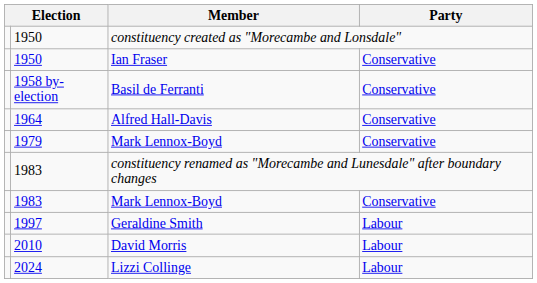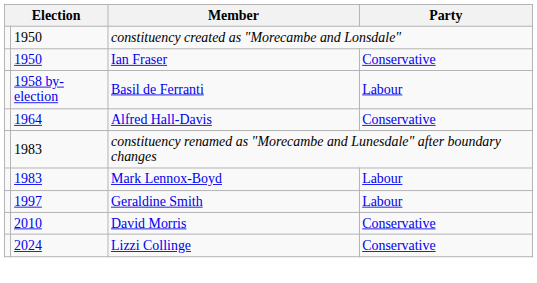(399, 89) Conservative -> (382, 89) Labour
- row: (28, 141)
(399, 201) Conservative -> (382, 179) Labour
(382, 245) Labour -> (399, 223) Conservative
(382, 267) Labour -> (399, 245) Conservative
